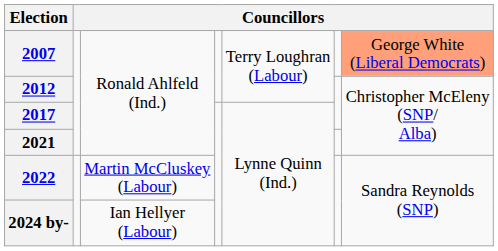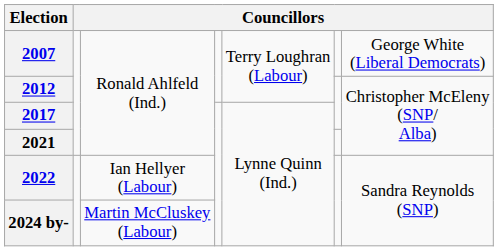(418, 53) lightsalmon background -> (418, 53) no background
(147, 177) Martin McCluskey (Labour) -> (147, 177) Ian Hellyer (Labour)
(147, 222) Ian Hellyer (Labour) -> (147, 222) Martin McCluskey (Labour)
